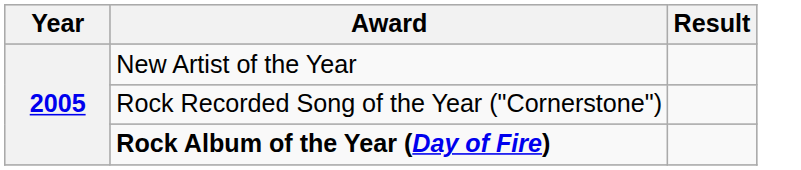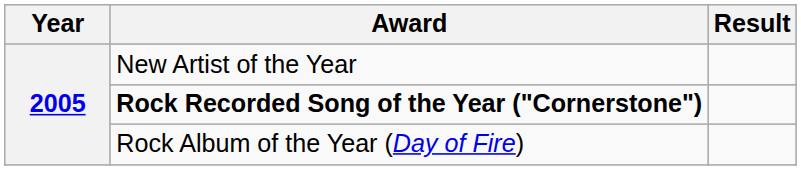(389, 104) normal -> (409, 104) bold
(333, 143) bold -> (320, 143) normal
